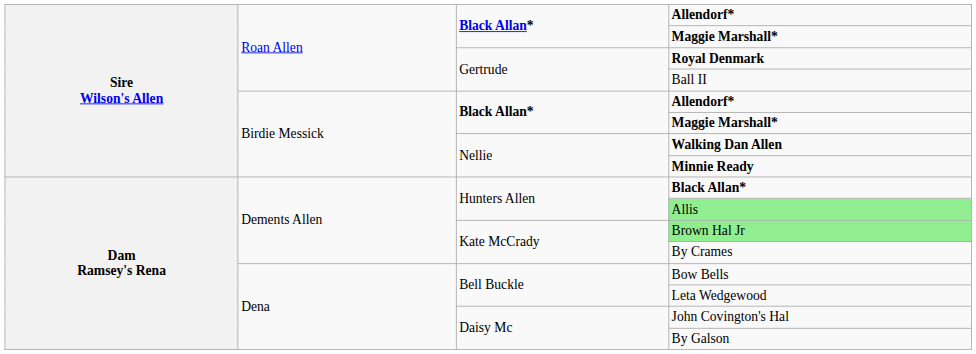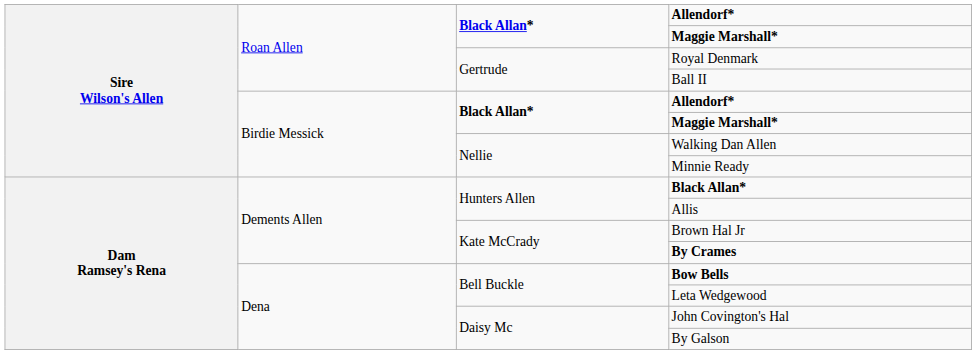(718, 58) bold -> (715, 58) normal
(727, 144) bold -> (724, 144) normal
(713, 166) bold -> (710, 166) normal
(685, 209) lightgreen background -> (685, 209) no background
(708, 230) lightgreen background -> (708, 230) no background
(702, 252) normal -> (704, 252) bold
(700, 274) normal -> (700, 274) bold
